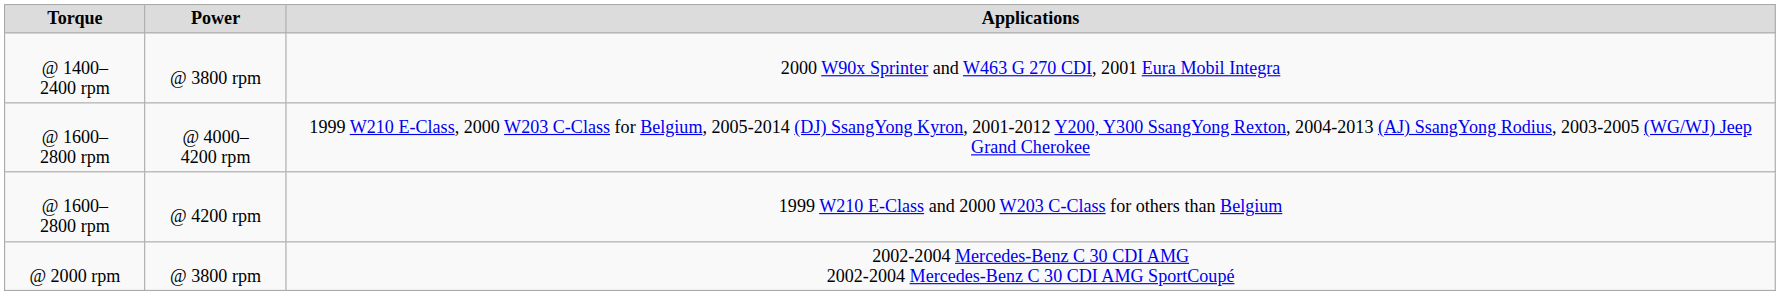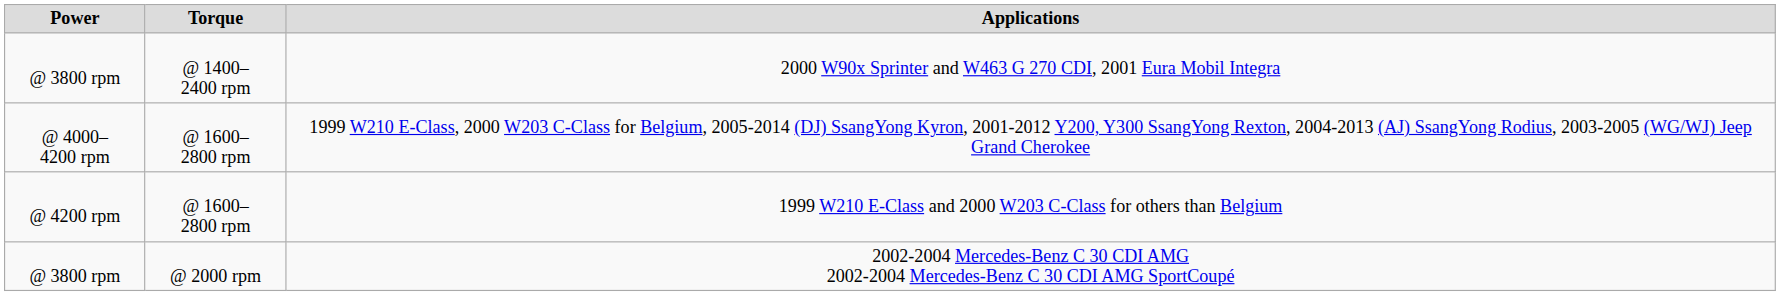columns swapped: (216, 18) <-> (75, 18)
